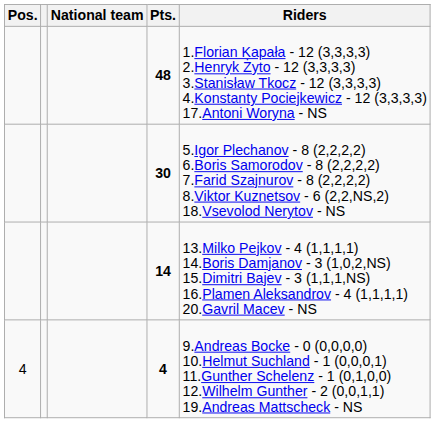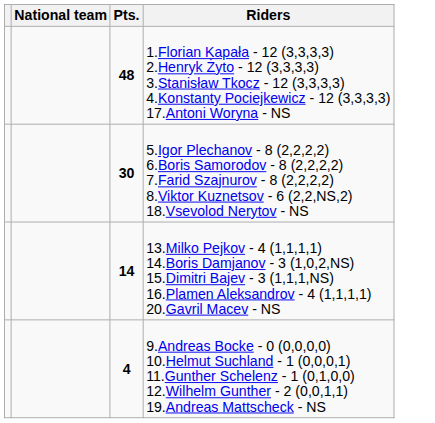- column: (23, 15)
